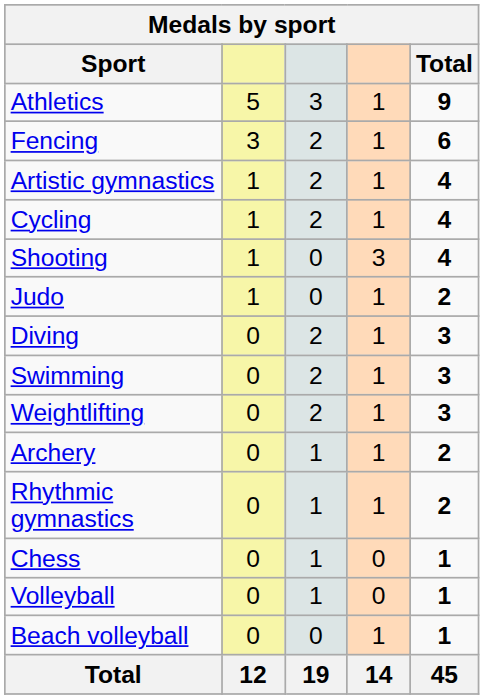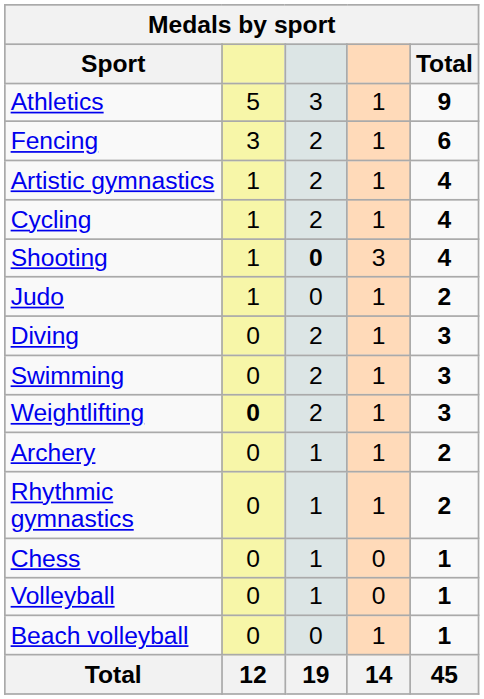(316, 258) normal -> (316, 258) bold
(253, 414) normal -> (253, 414) bold
